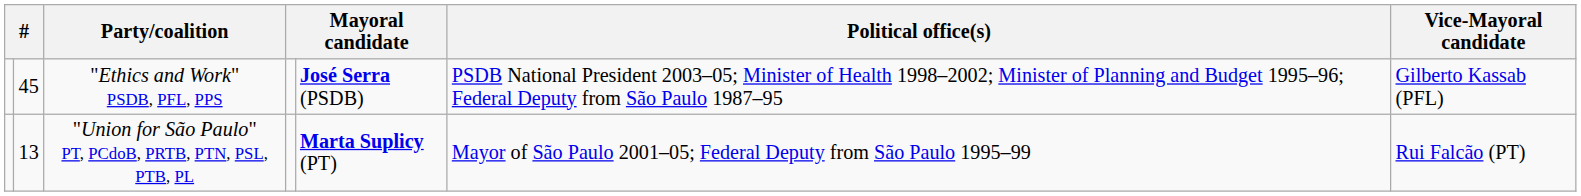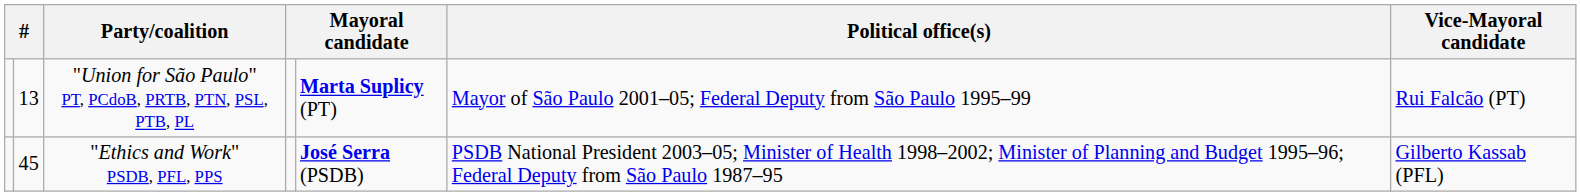rows swapped: (165, 152) <-> (165, 86)
